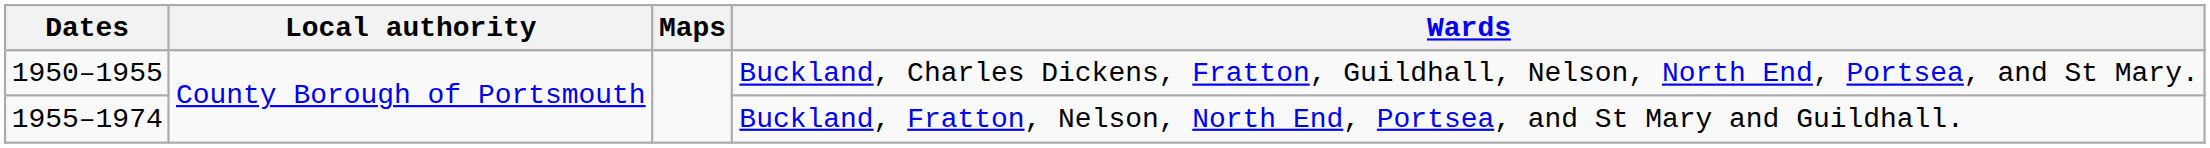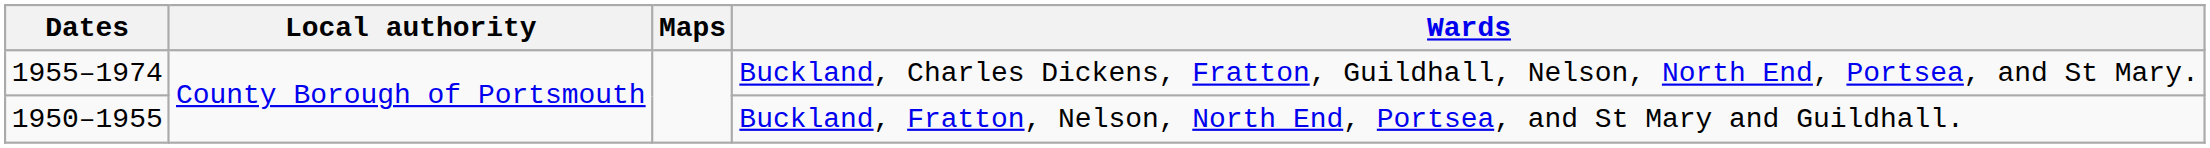(87, 73) 1950–1955 -> (87, 73) 1955–1974
(87, 119) 1955–1974 -> (87, 119) 1950–1955
